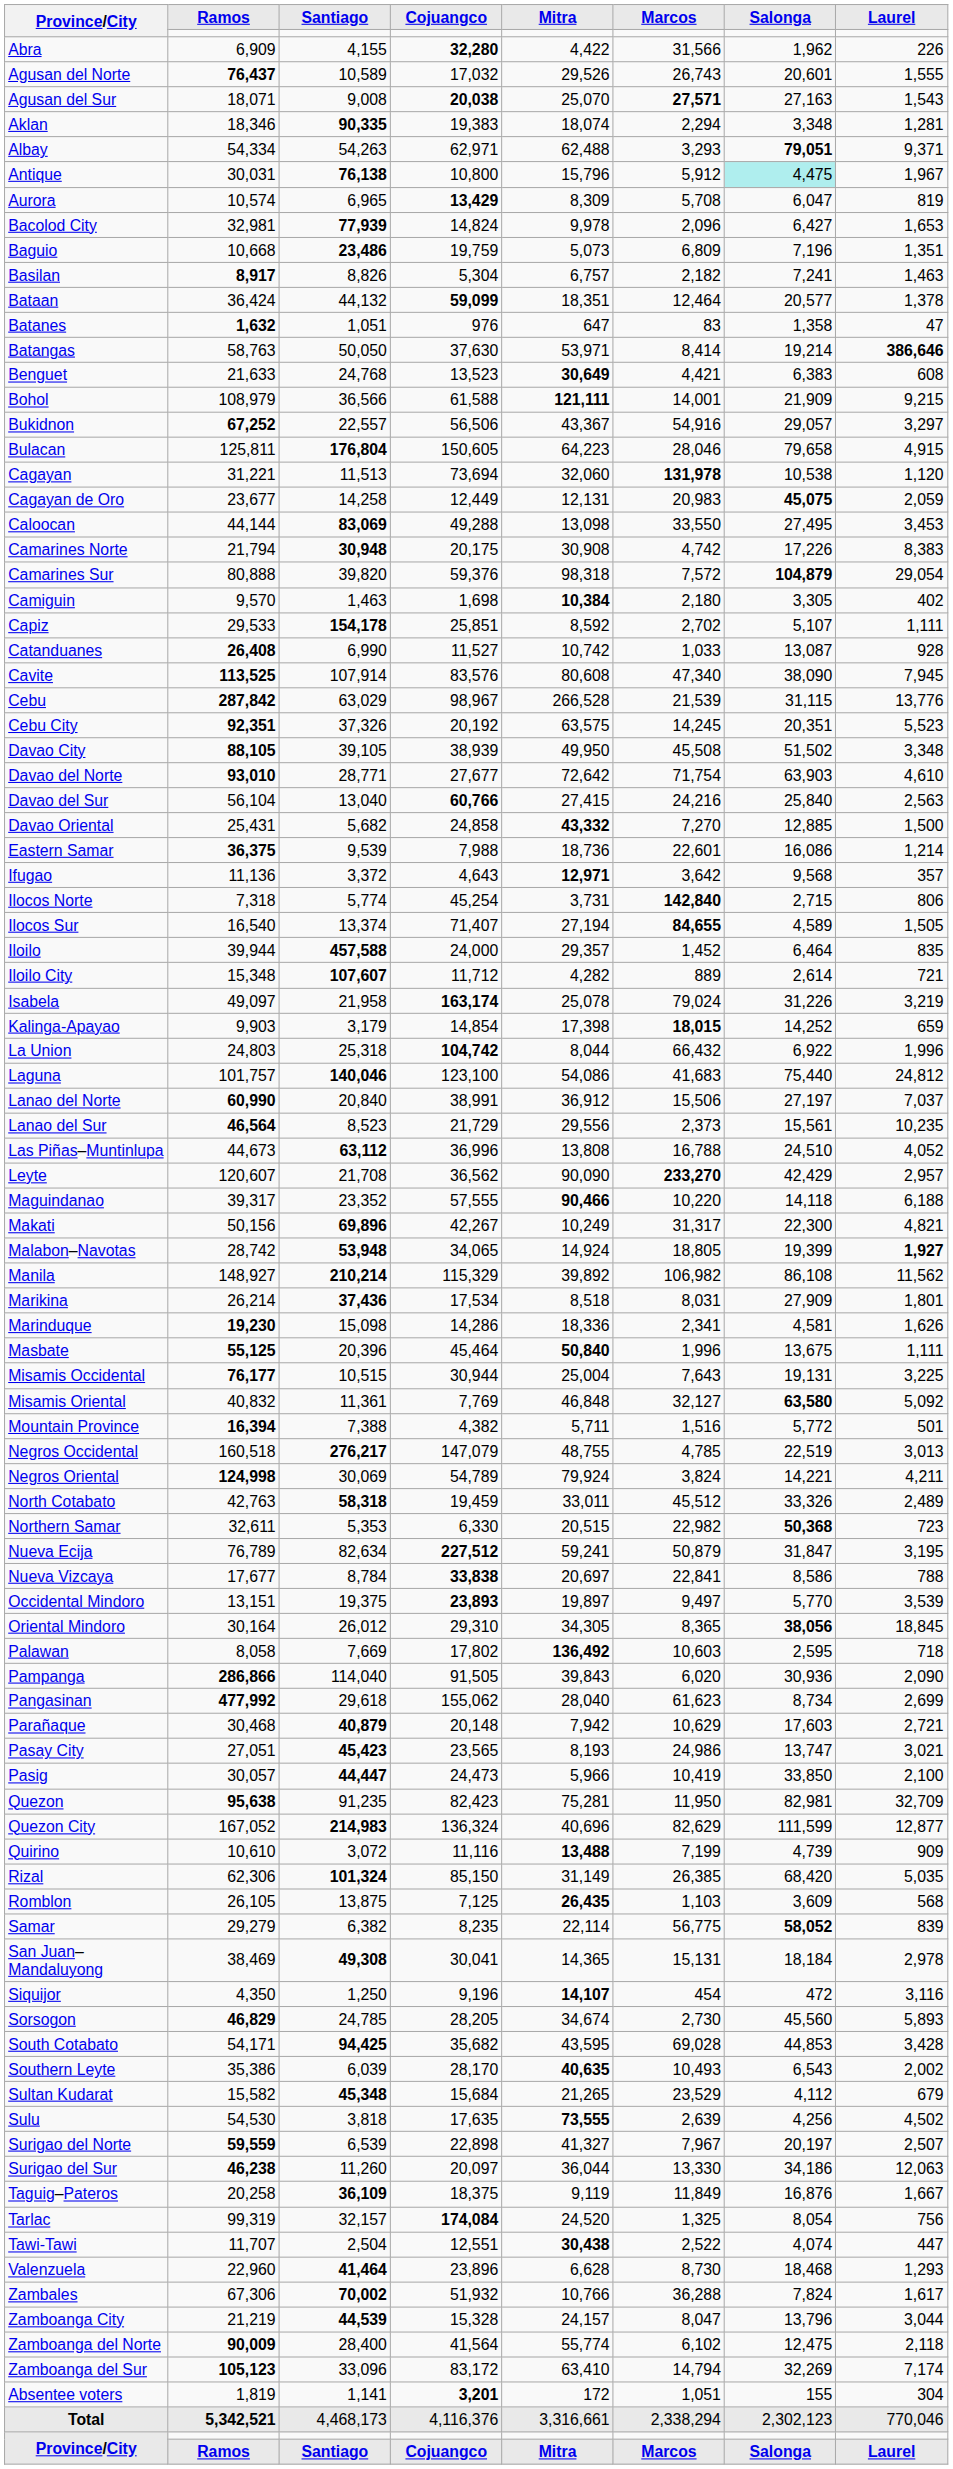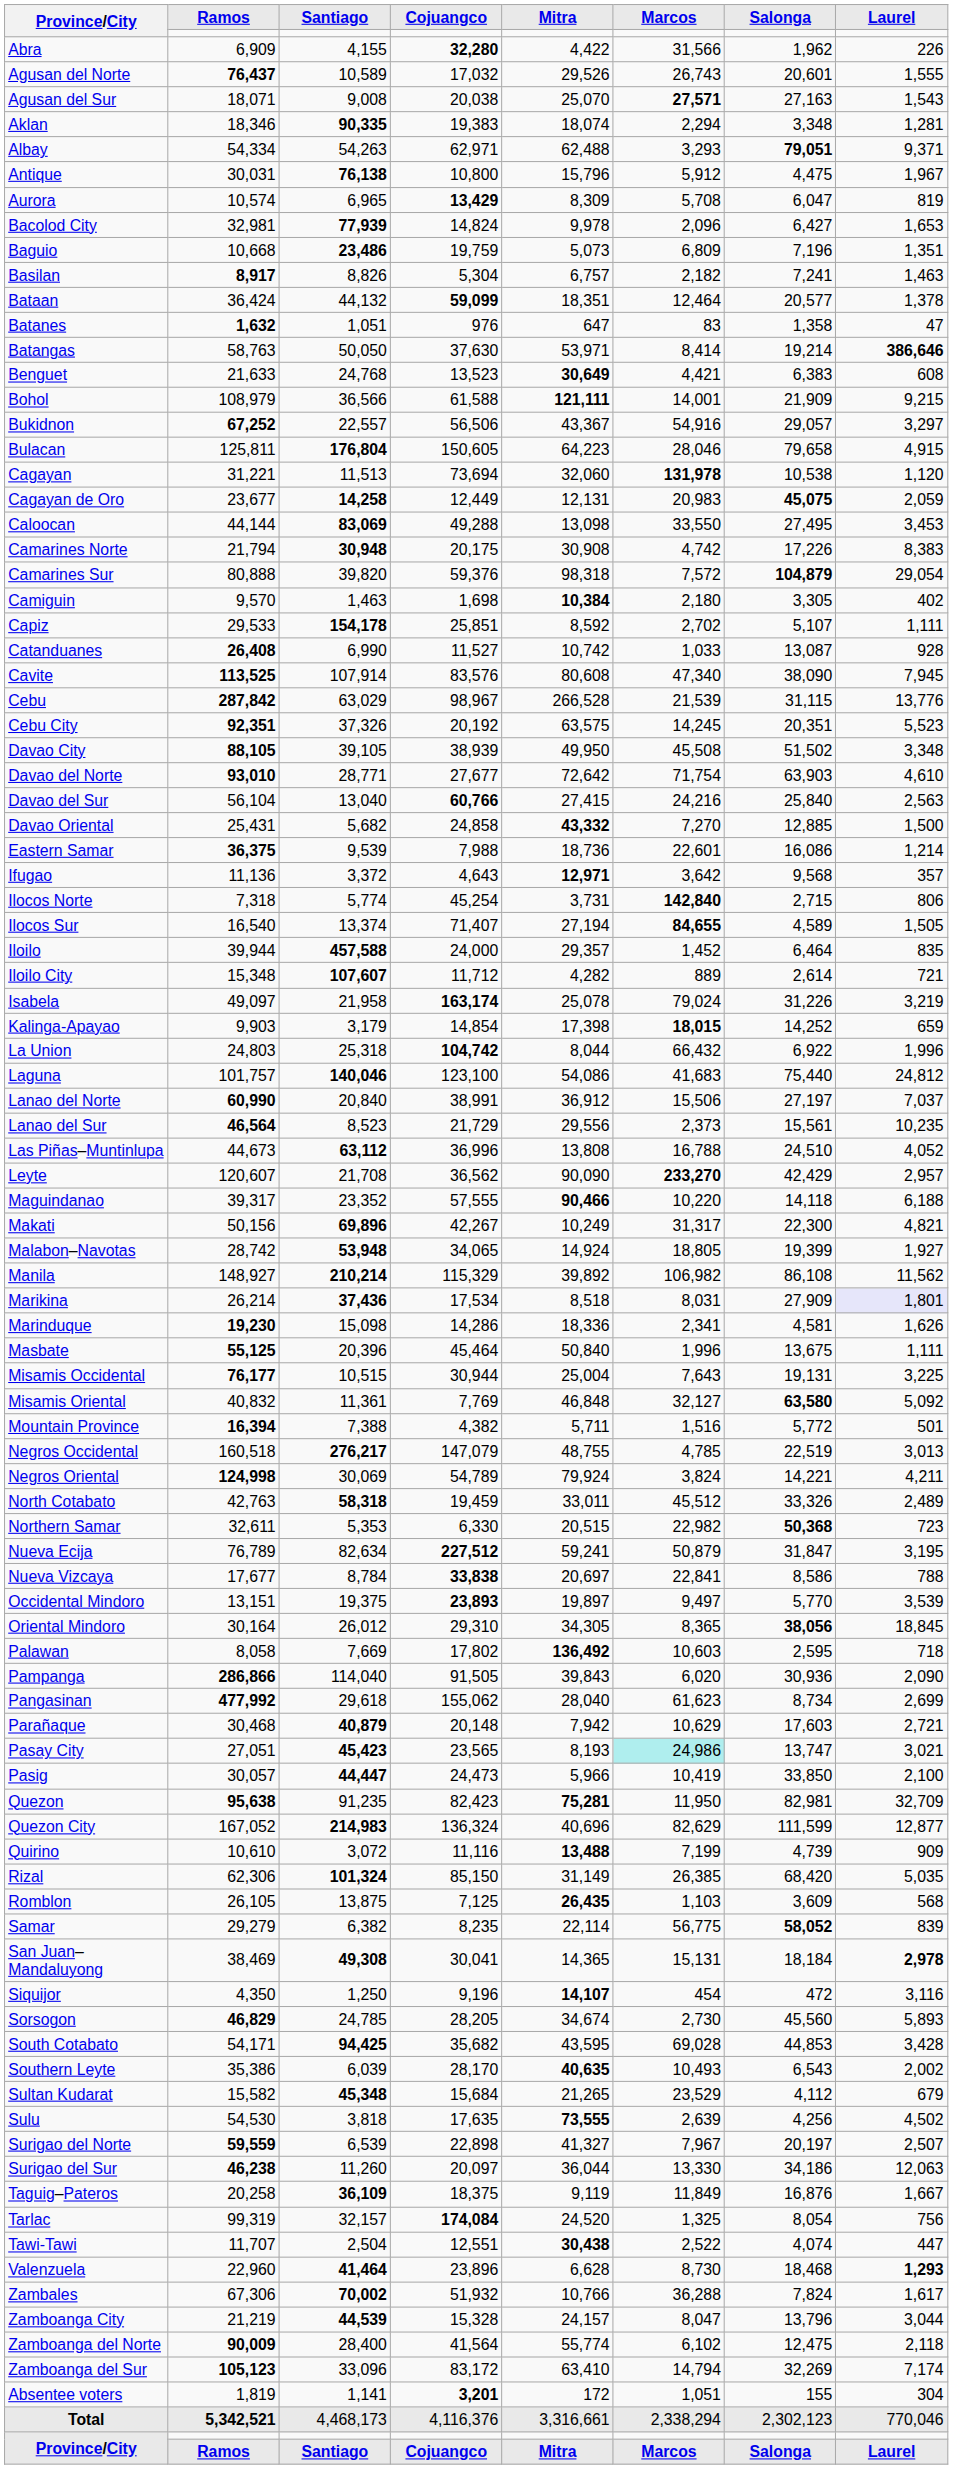(474, 100) bold -> (474, 100) normal
(812, 175) paleturquoise background -> (812, 175) no background
(363, 500) normal -> (363, 500) bold
(924, 1251) bold -> (924, 1251) normal
(924, 1301) no background -> (924, 1301) lavender background
(585, 1351) bold -> (585, 1351) normal
(697, 1751) no background -> (697, 1751) paleturquoise background
(585, 1801) normal -> (585, 1801) bold
(924, 1960) normal -> (924, 1960) bold
(924, 2269) normal -> (924, 2269) bold
